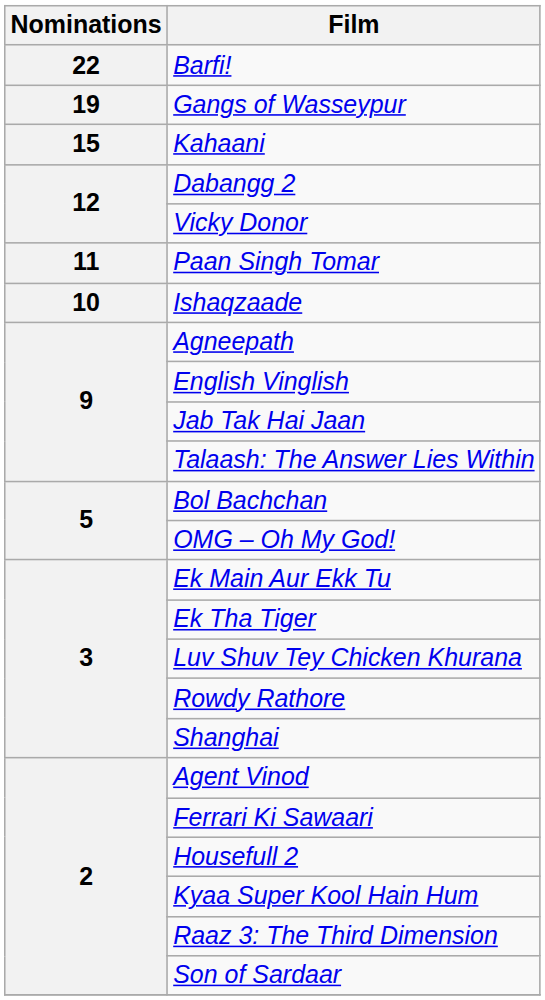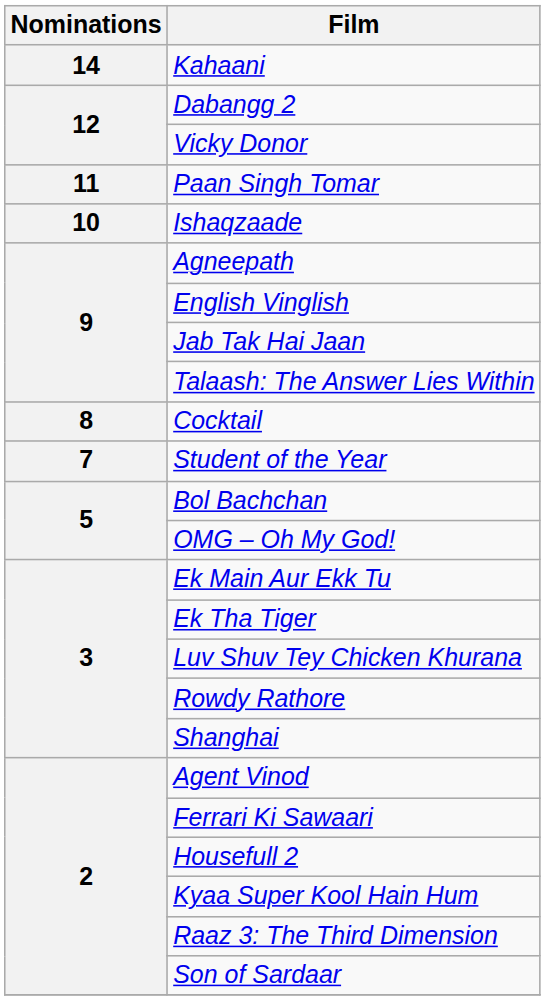- row: (202, 64)
- row: (289, 104)
(86, 144) 15 -> (86, 64) 14
+ row: (218, 421)
+ row: (280, 460)
